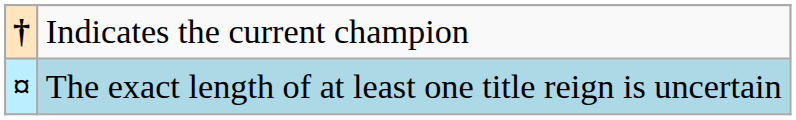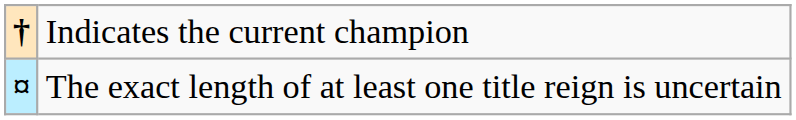(414, 85) lightblue background -> (414, 85) no background
